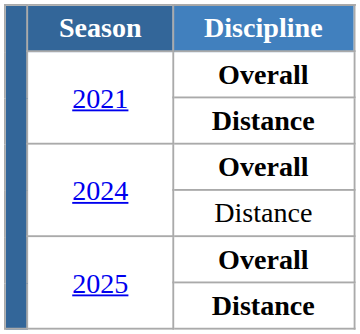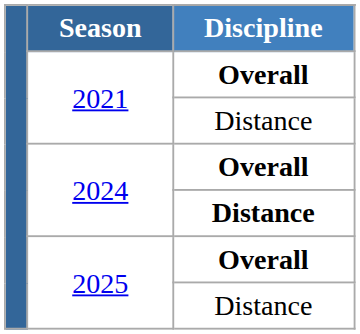(263, 120) bold -> (263, 120) normal
(263, 213) normal -> (263, 213) bold
(263, 306) bold -> (263, 306) normal
